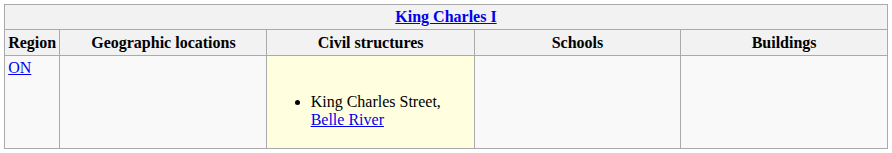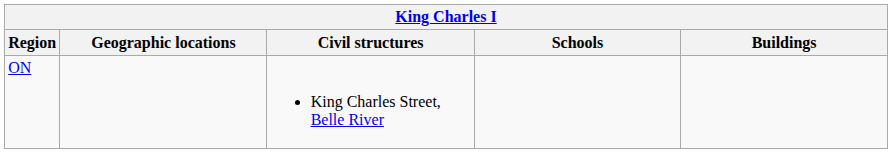(371, 111) lightyellow background -> (371, 111) no background
